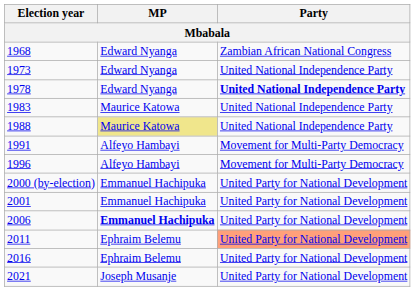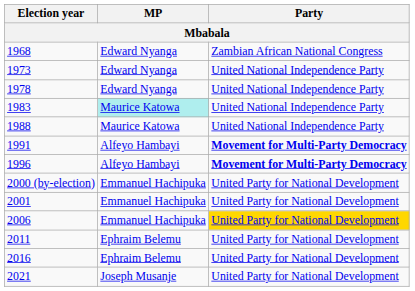(313, 88) bold -> (298, 88) normal
(140, 107) no background -> (140, 107) paleturquoise background
(140, 126) khaki background -> (140, 126) no background
(312, 145) normal -> (309, 145) bold
(312, 164) normal -> (309, 164) bold
(157, 220) bold -> (153, 220) normal
(314, 220) no background -> (305, 220) gold background
(314, 239) lightsalmon background -> (305, 239) no background
